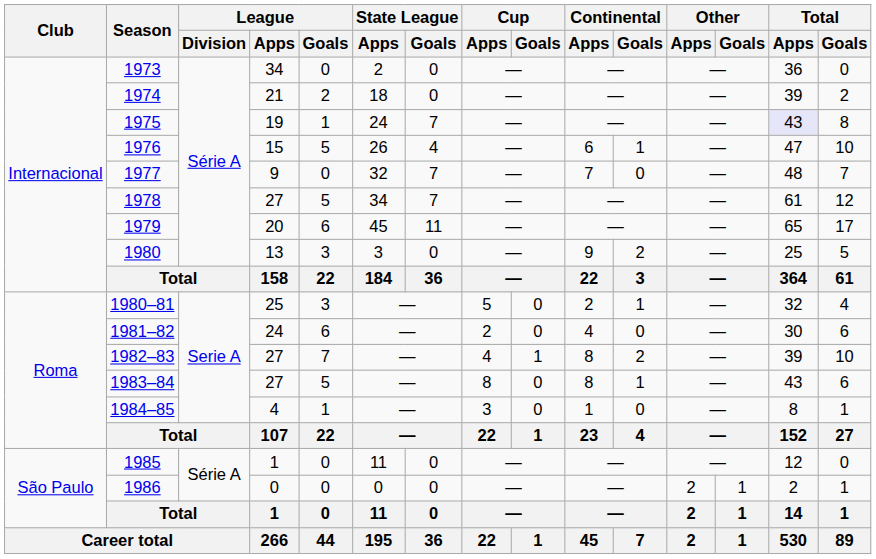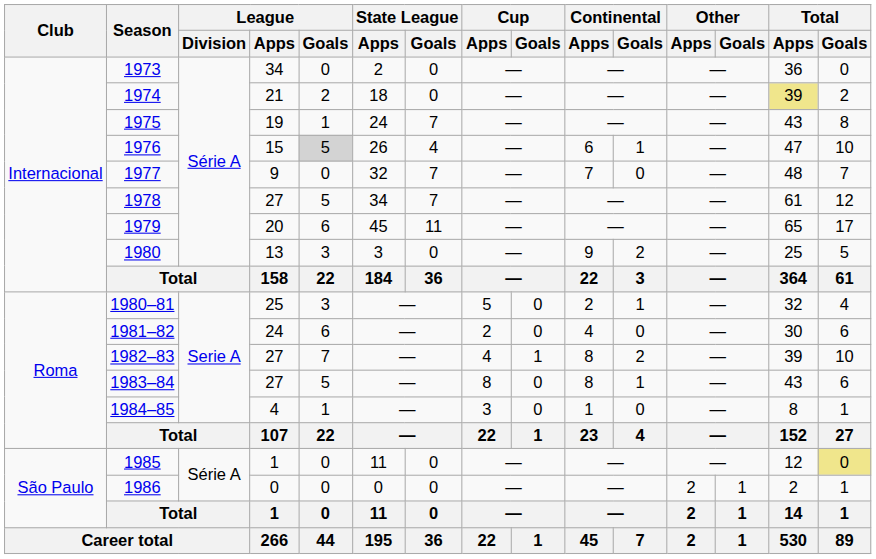(793, 95) no background -> (793, 95) khaki background
(793, 122) lavender background -> (793, 122) no background
(325, 148) no background -> (325, 148) lightgrey background
(844, 461) no background -> (844, 461) khaki background
